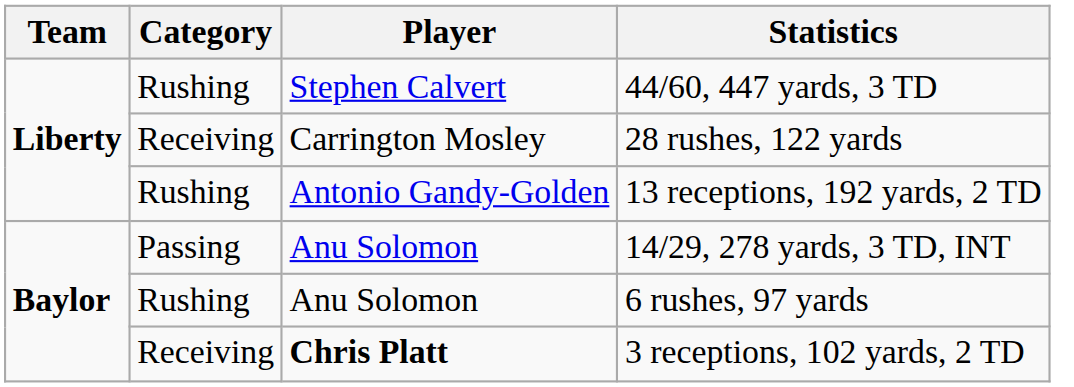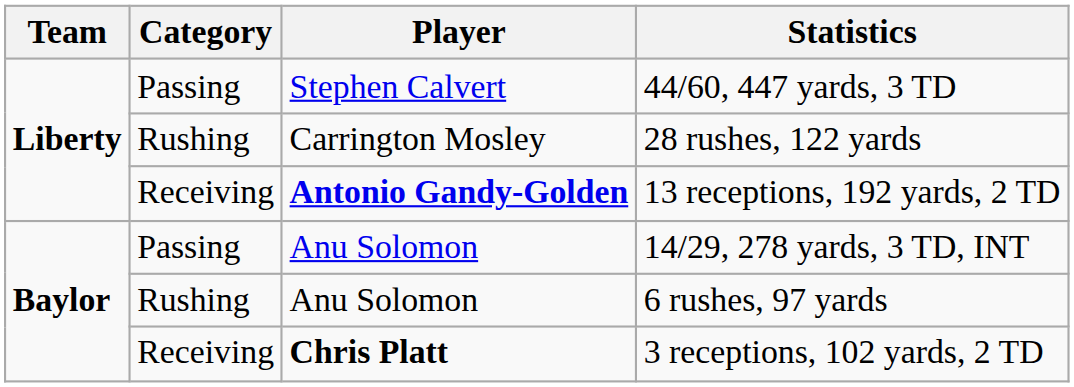(193, 85) Rushing -> (189, 85) Passing
(206, 139) Receiving -> (193, 139) Rushing
(193, 192) Rushing -> (206, 192) Receiving
(449, 192) normal -> (459, 192) bold
